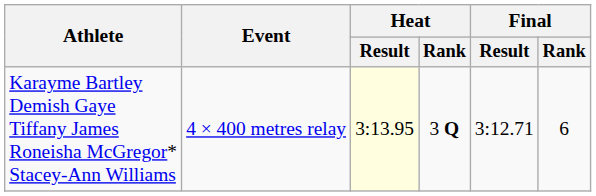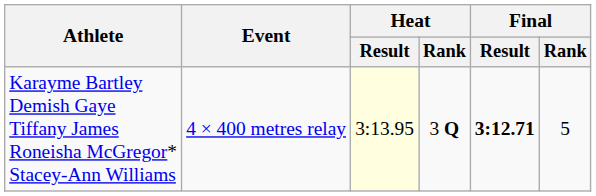(504, 129) normal -> (505, 129) bold
(564, 129) 6 -> (565, 129) 5
